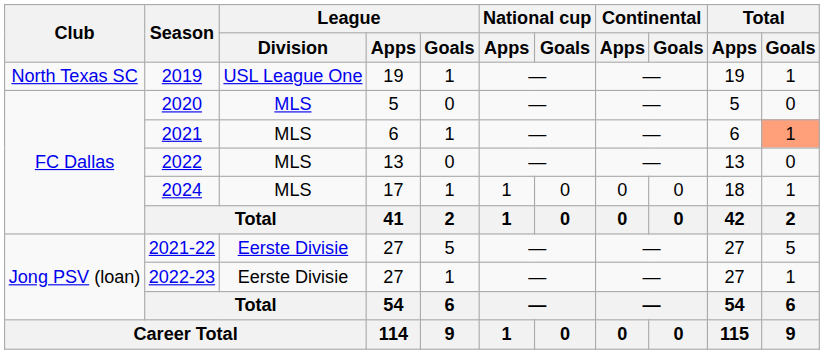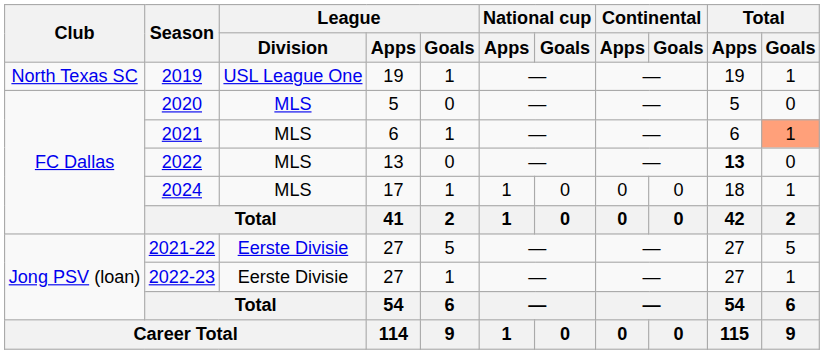(734, 162) normal -> (734, 162) bold
